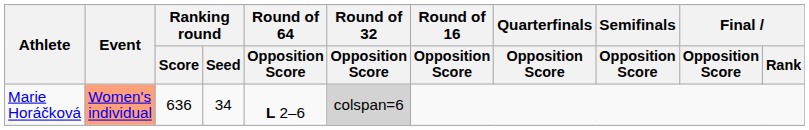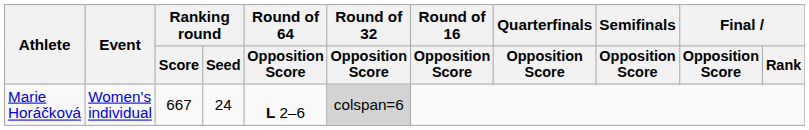(120, 105) lightsalmon background -> (120, 105) no background
(179, 105) 636 -> (179, 105) 667
(223, 105) 34 -> (223, 105) 24
